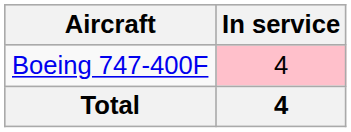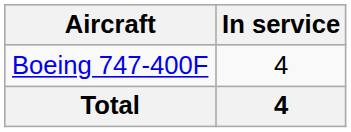(281, 65) pink background -> (281, 65) no background
